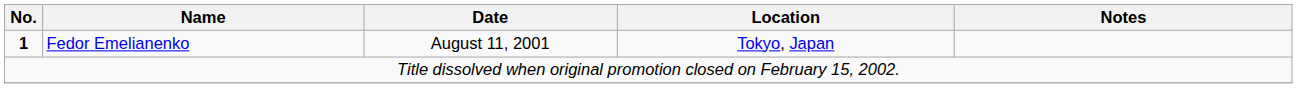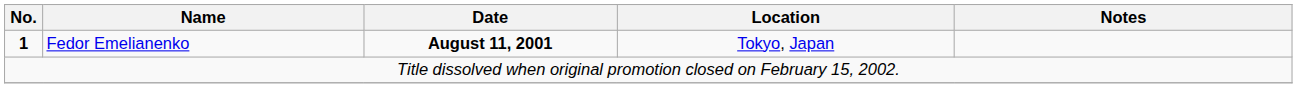(490, 43) normal -> (490, 43) bold
